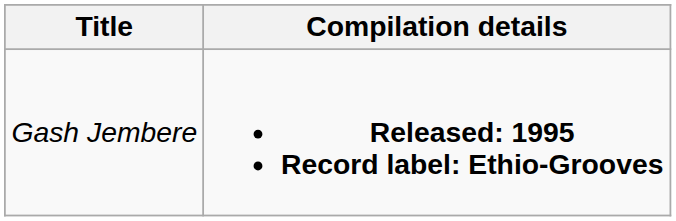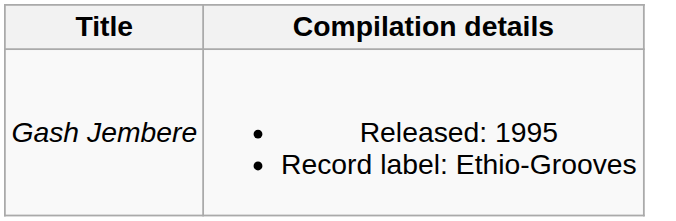(437, 148) bold -> (423, 148) normal
